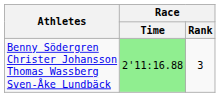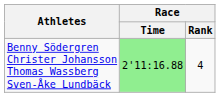(200, 65) 3 -> (200, 65) 4
